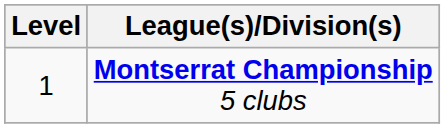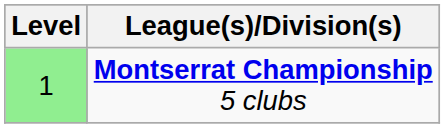(46, 84) no background -> (46, 84) lightgreen background
